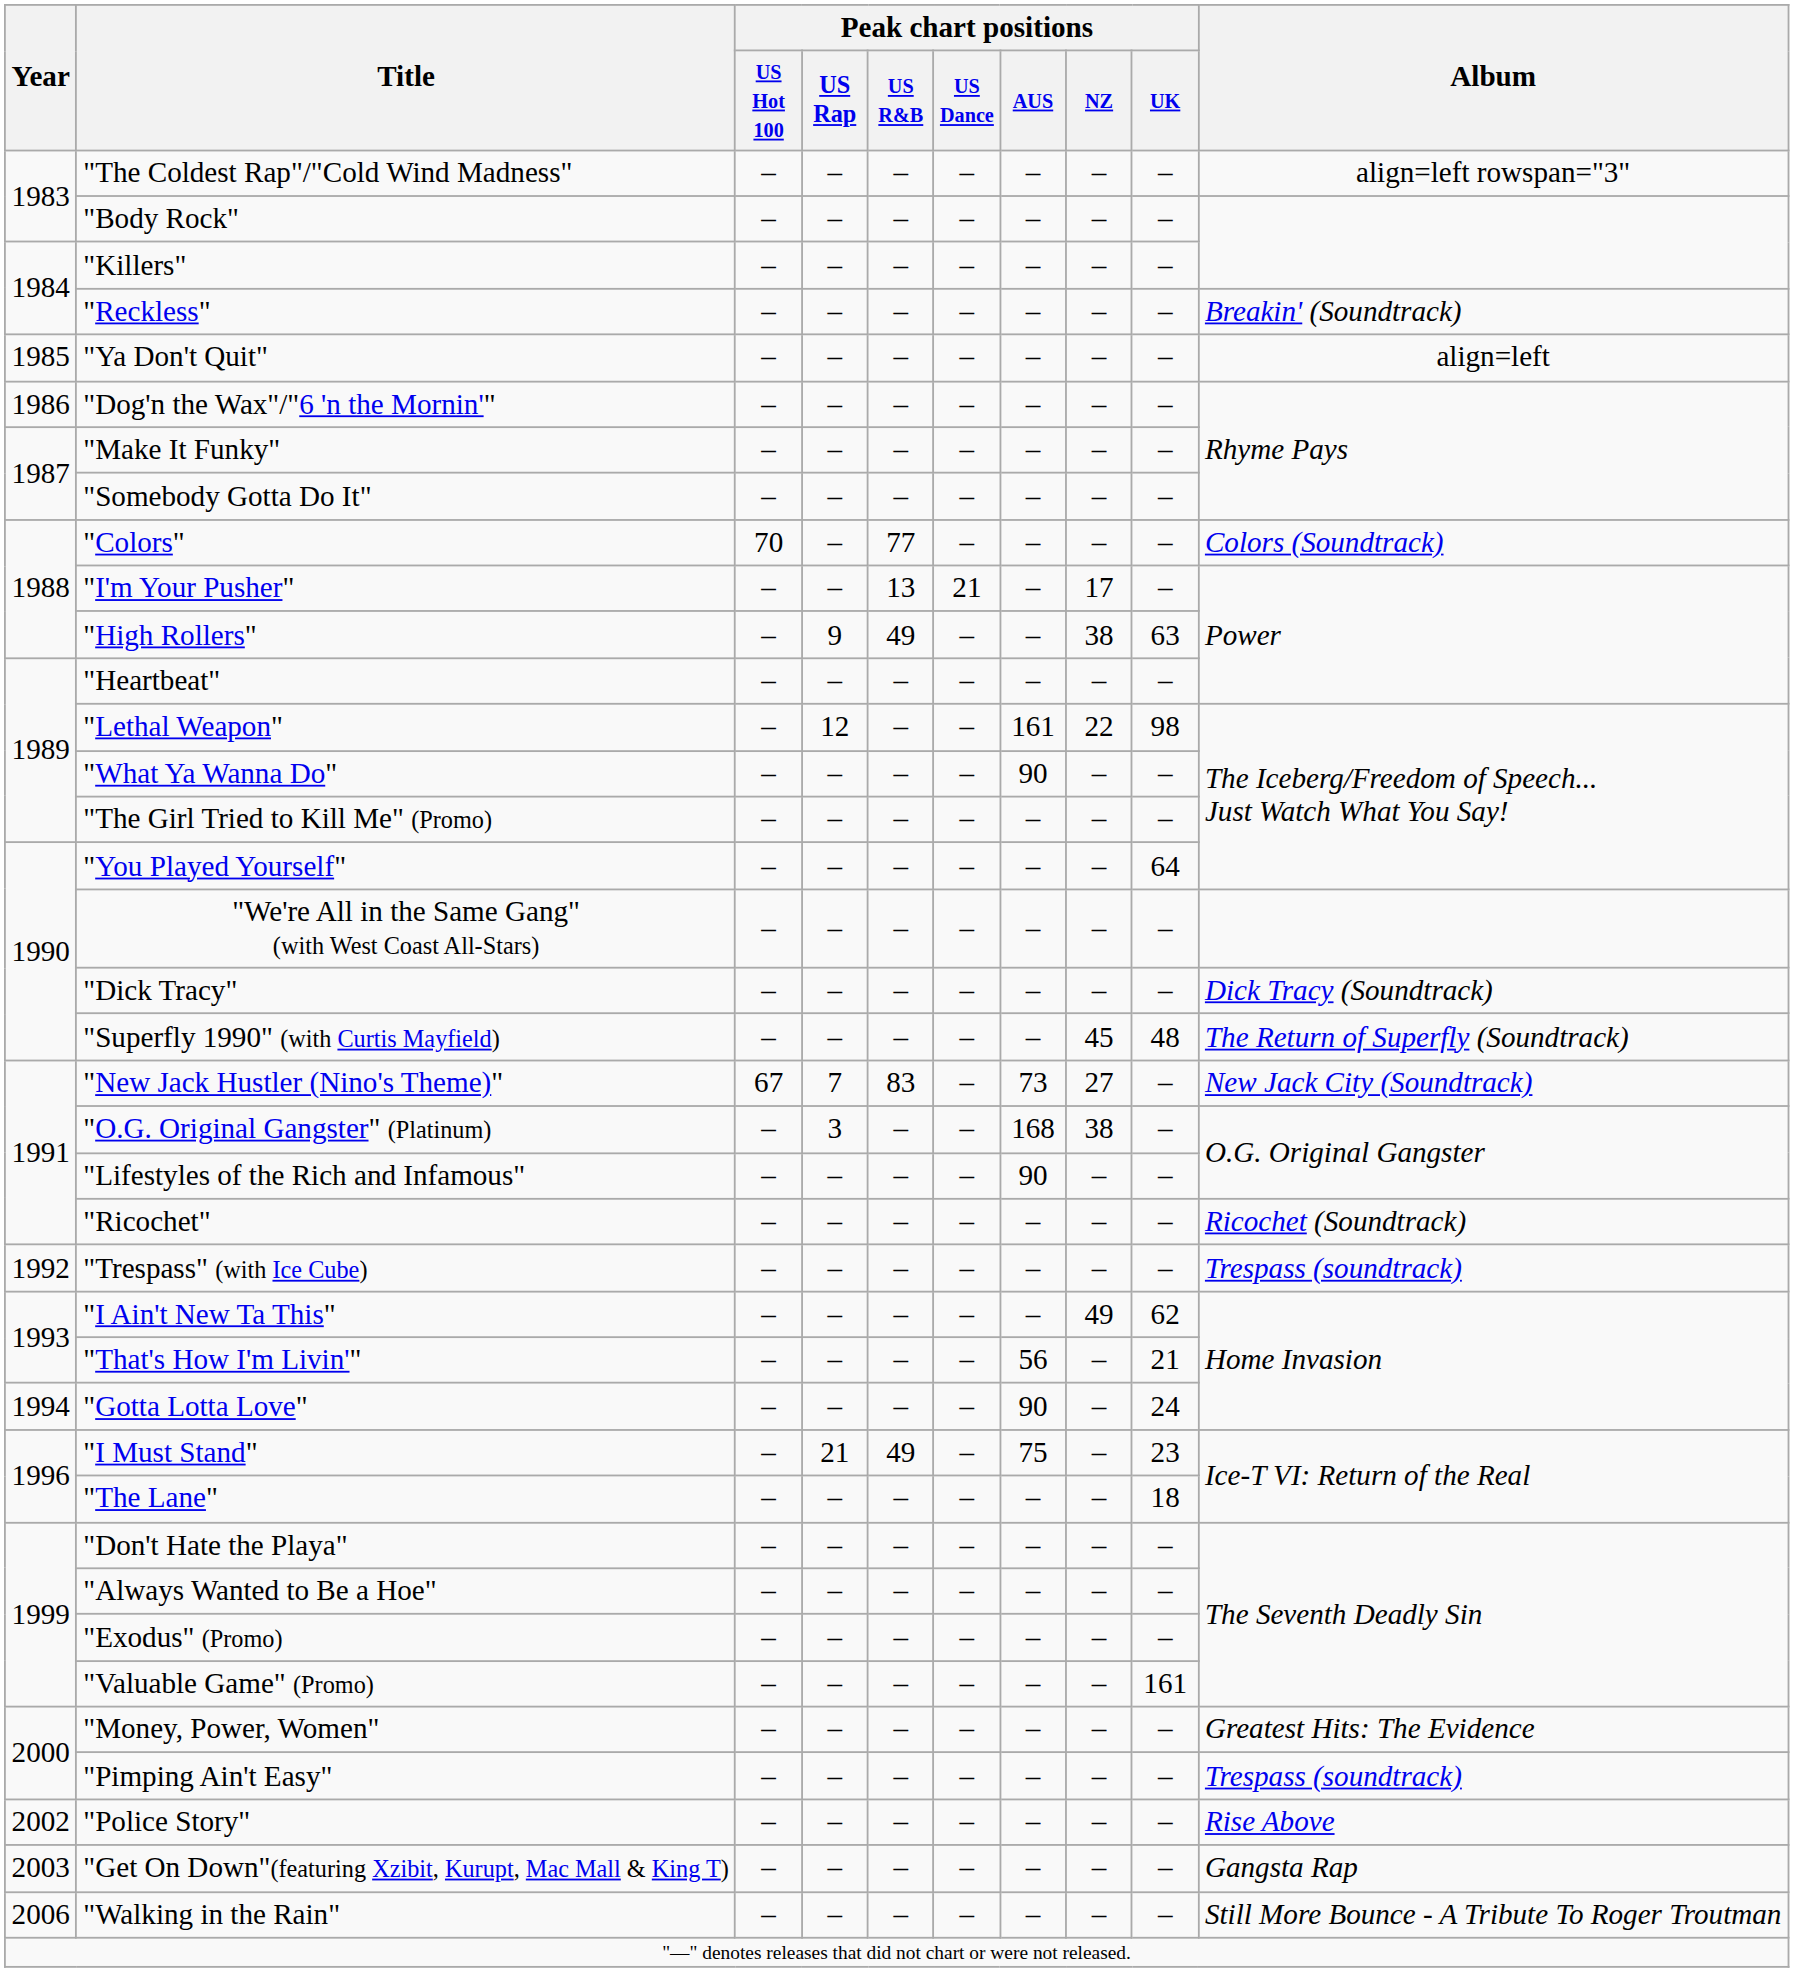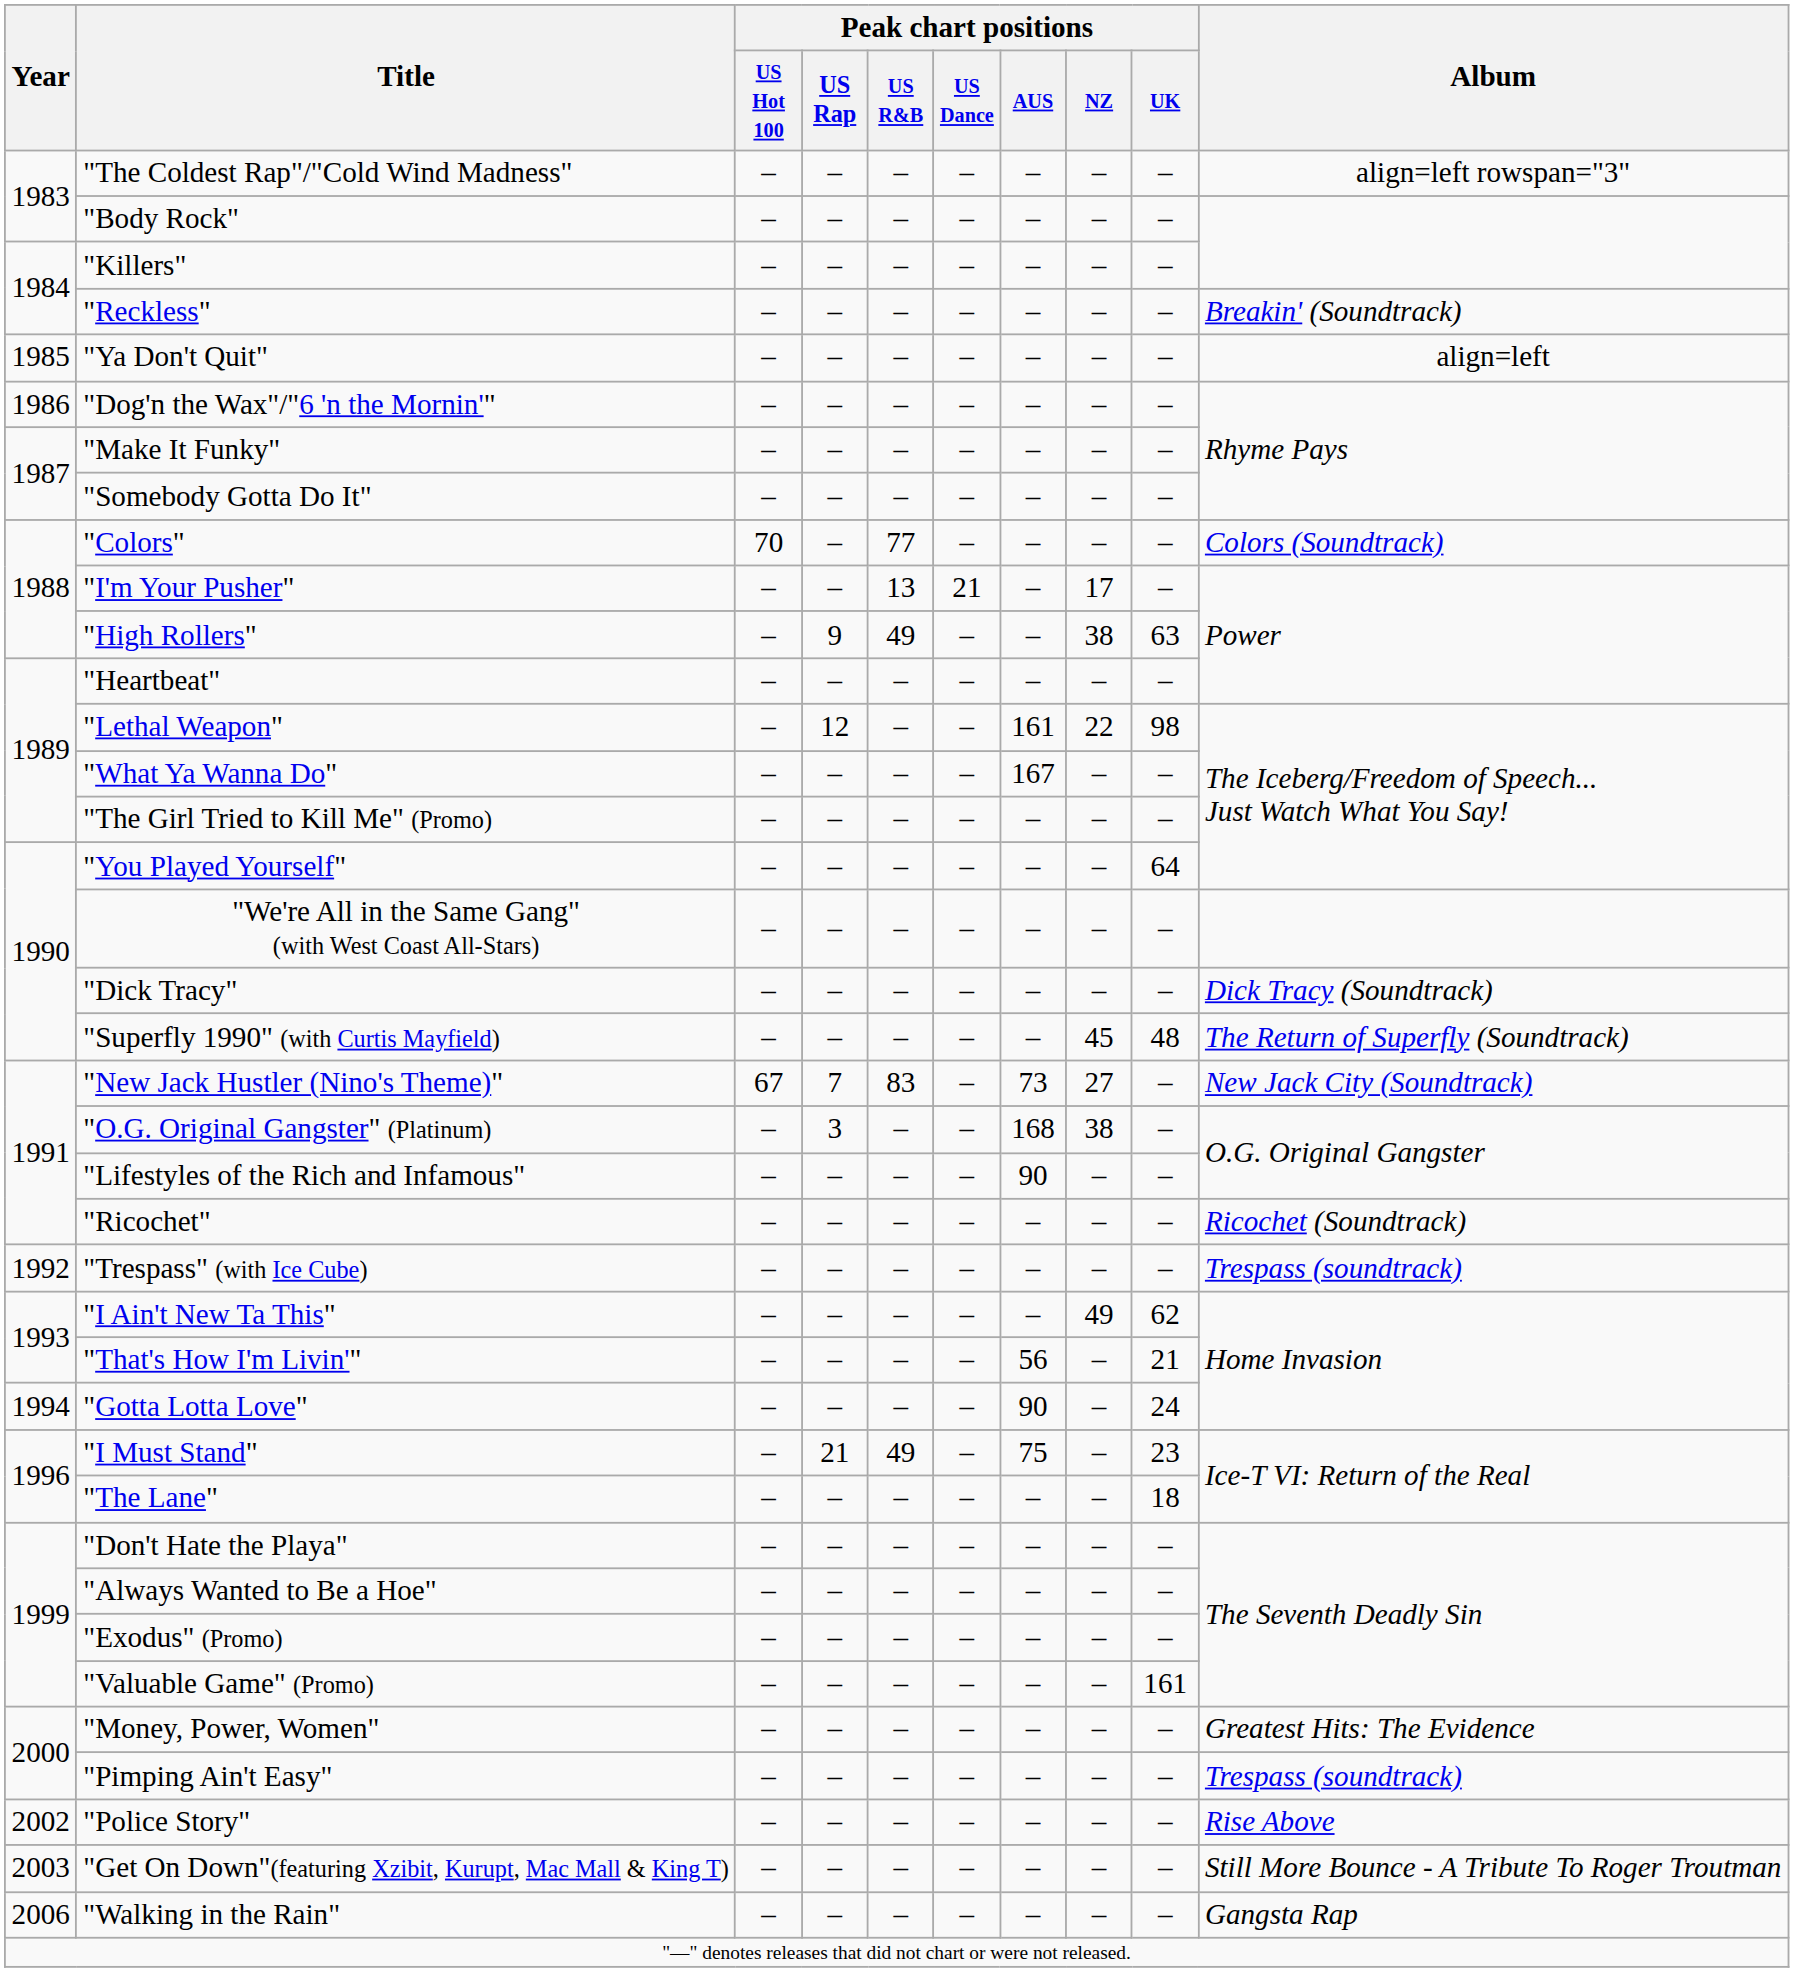(1033, 772) 90 -> (1033, 772) 167
(1281, 1867) Gangsta Rap -> (1493, 1867) Still More Bounce - A Tribute To Roger Troutman
(1493, 1914) Still More Bounce - A Tribute To Roger Troutman -> (1281, 1914) Gangsta Rap
